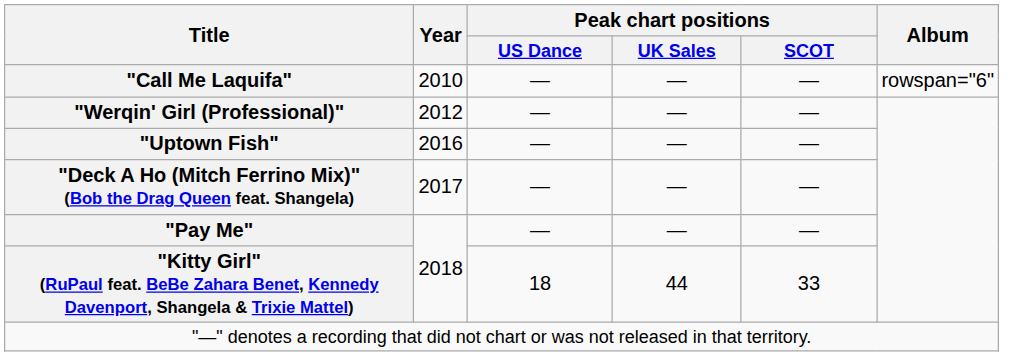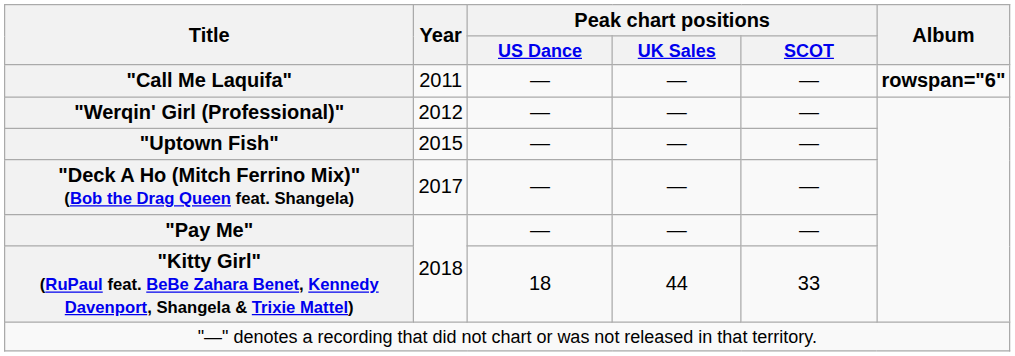(441, 80) 2010 -> (441, 80) 2011
(938, 80) normal -> (943, 80) bold
(441, 143) 2016 -> (441, 143) 2015
